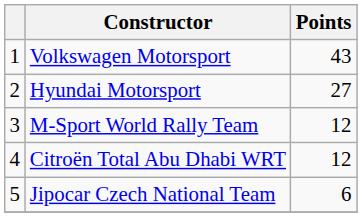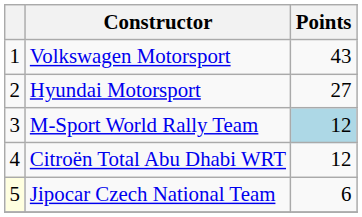(341, 125) no background -> (341, 125) lightblue background
(15, 194) no background -> (15, 194) lightyellow background
